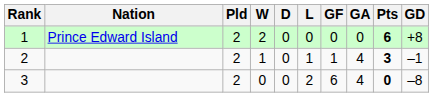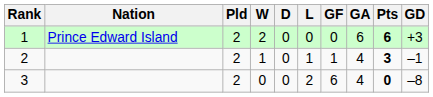(360, 37) 0 -> (360, 37) 6
(415, 37) +8 -> (415, 37) +3
